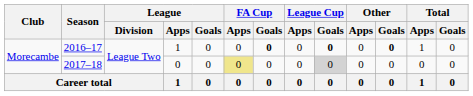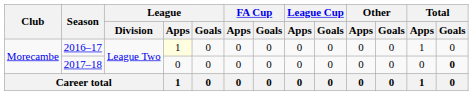(178, 47) no background -> (178, 47) lightyellow background
(269, 47) bold -> (269, 47) normal
(330, 47) bold -> (330, 47) normal
(391, 47) bold -> (391, 47) normal
(239, 64) khaki background -> (239, 64) no background
(330, 64) lightgrey background -> (330, 64) no background
(452, 64) normal -> (452, 64) bold
